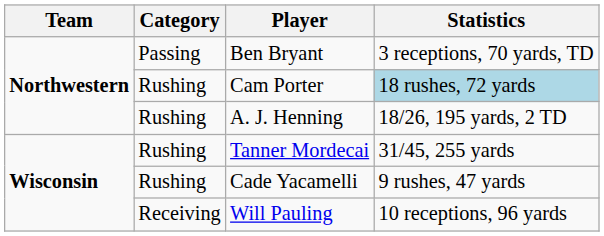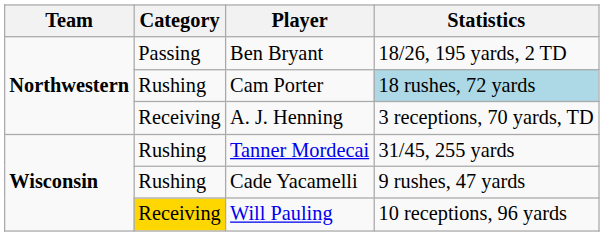(486, 53) 3 receptions, 70 yards, TD -> (473, 53) 18/26, 195 yards, 2 TD
(172, 117) Rushing -> (180, 117) Receiving
(473, 117) 18/26, 195 yards, 2 TD -> (486, 117) 3 receptions, 70 yards, TD
(180, 214) no background -> (180, 214) gold background
